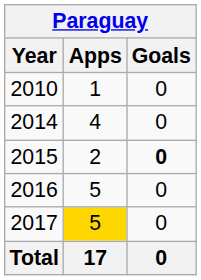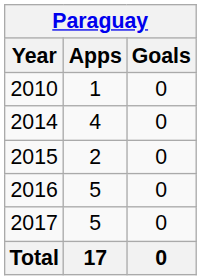(161, 156) bold -> (161, 156) normal
(95, 223) gold background -> (95, 223) no background
